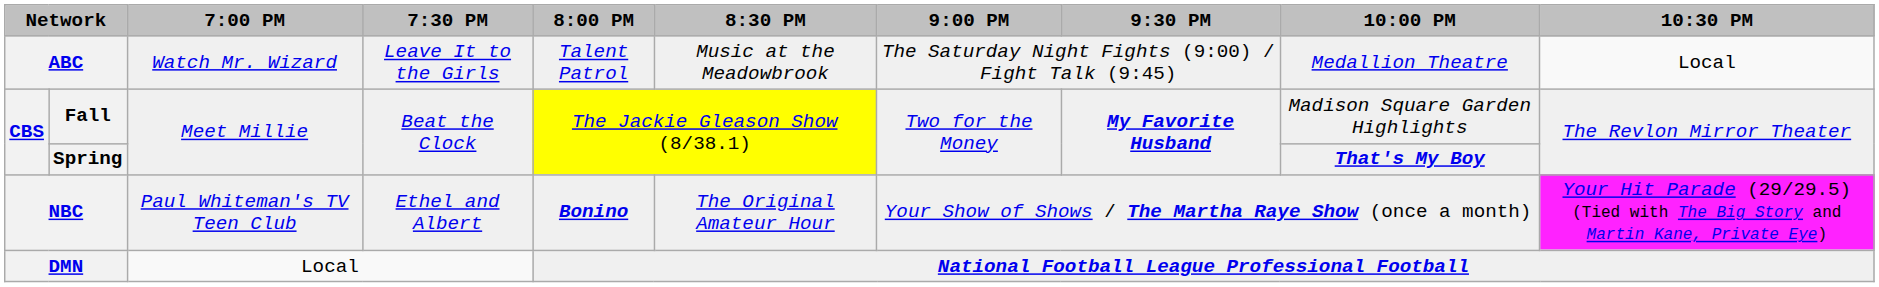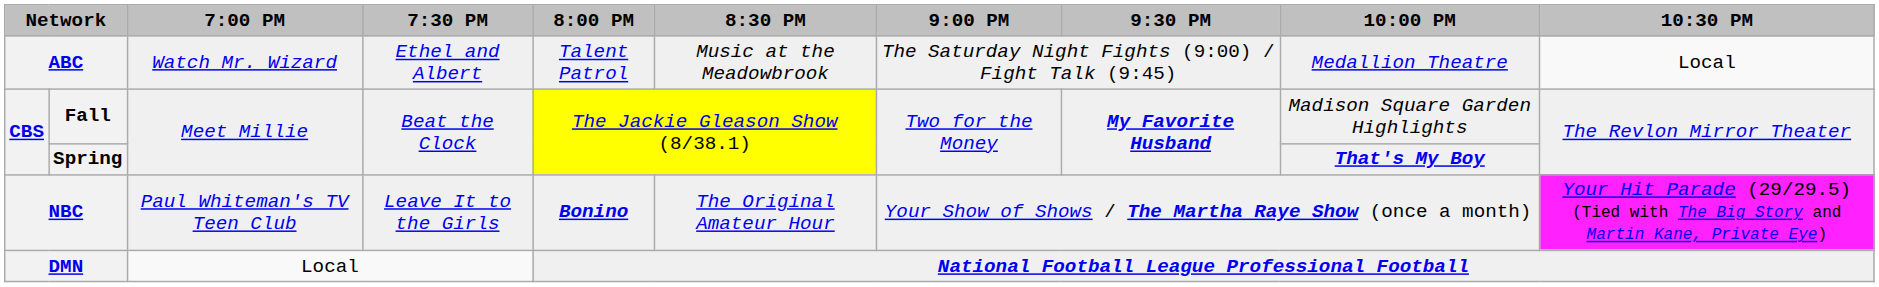(448, 63) Leave It to the Girls -> (448, 63) Ethel and Albert
(448, 212) Ethel and Albert -> (448, 212) Leave It to the Girls
